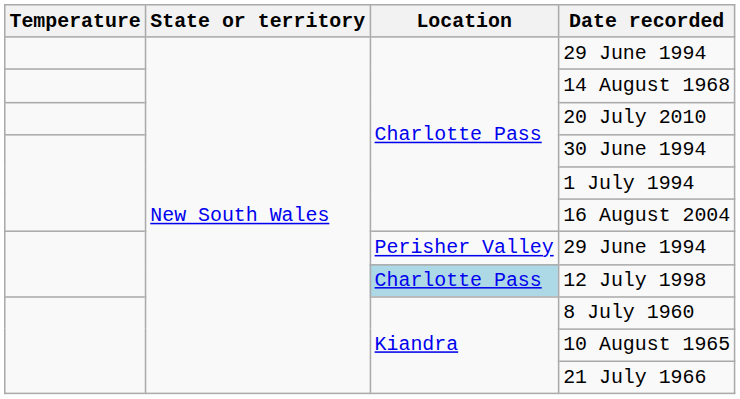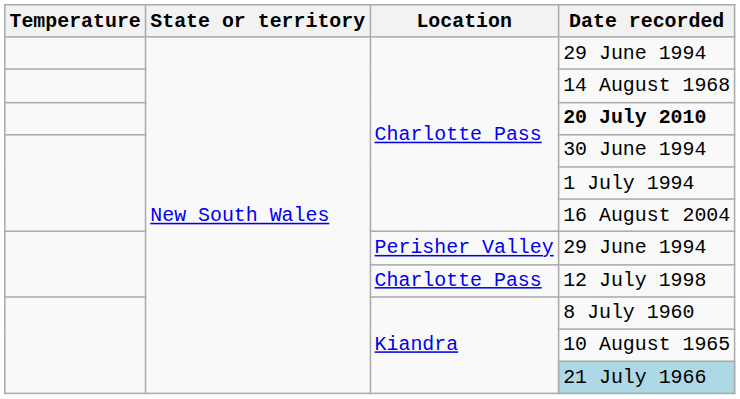(635, 118) normal -> (635, 118) bold
(458, 280) lightblue background -> (458, 280) no background
(635, 378) no background -> (635, 378) lightblue background
